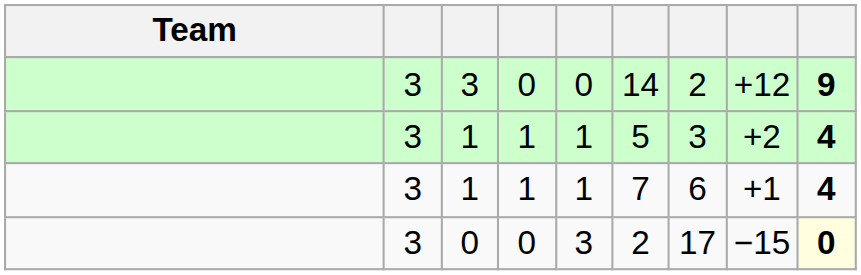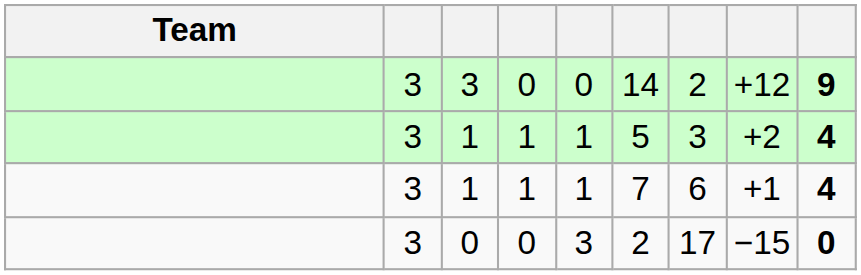(826, 242) lightyellow background -> (826, 242) no background
